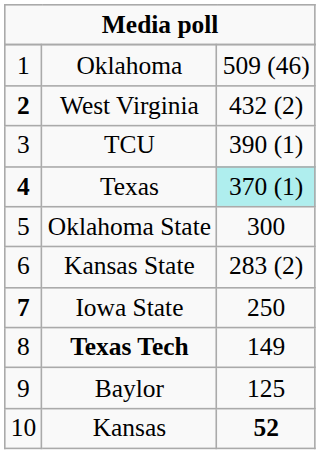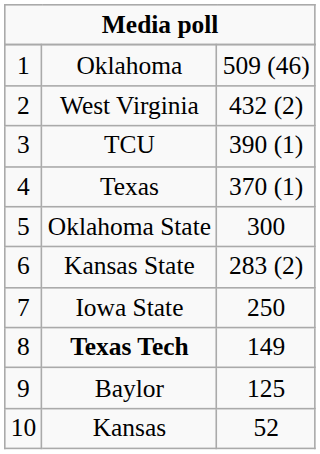(23, 105) bold -> (23, 105) normal
(23, 186) bold -> (23, 186) normal
(266, 186) paleturquoise background -> (266, 186) no background
(23, 307) bold -> (23, 307) normal
(266, 428) bold -> (266, 428) normal
